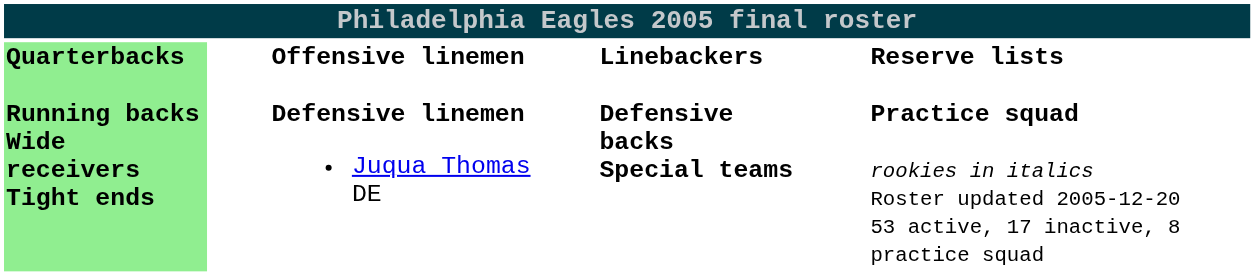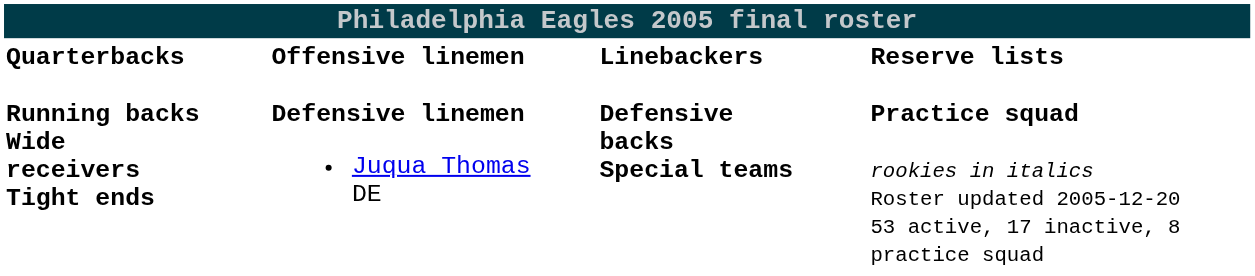(103, 129) lightgreen background -> (103, 129) no background
